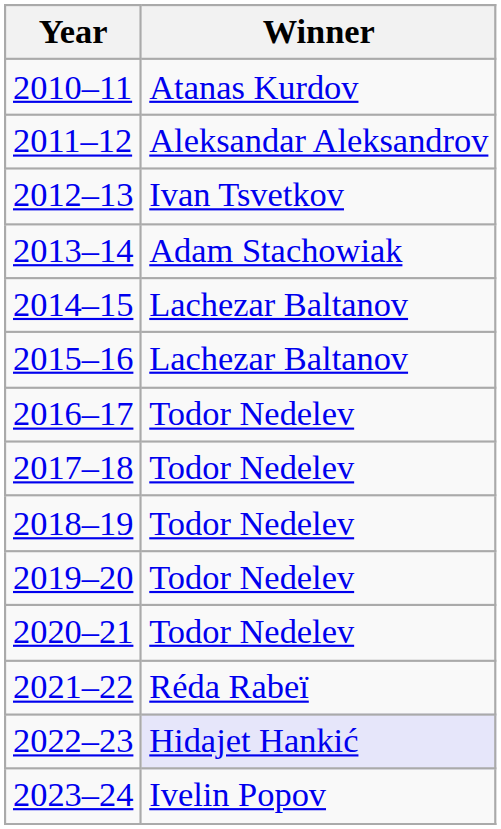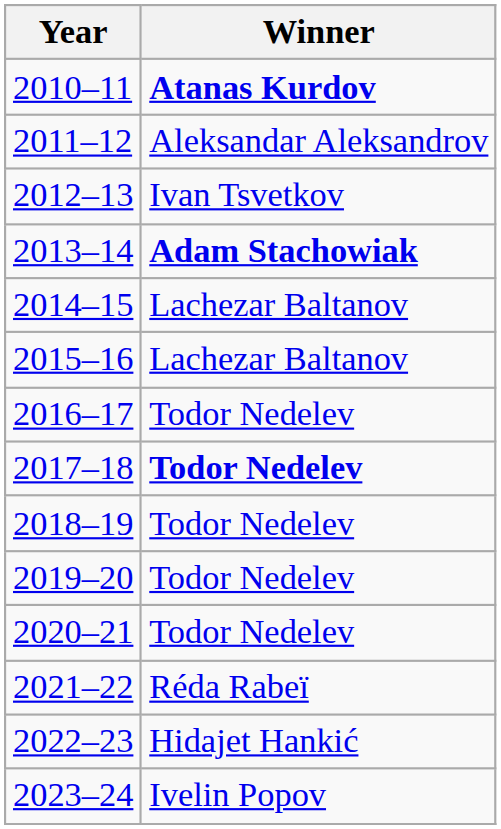(254, 86) normal -> (263, 86) bold
(276, 250) normal -> (284, 250) bold
(252, 468) normal -> (256, 468) bold
(254, 741) lavender background -> (254, 741) no background
